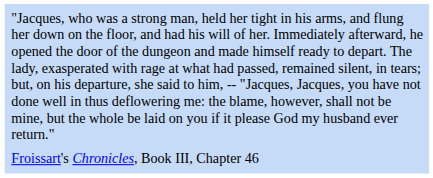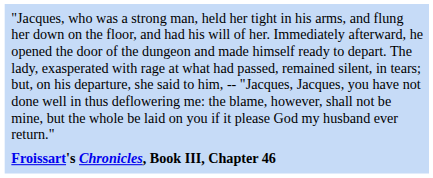(135, 158) normal -> (144, 158) bold
